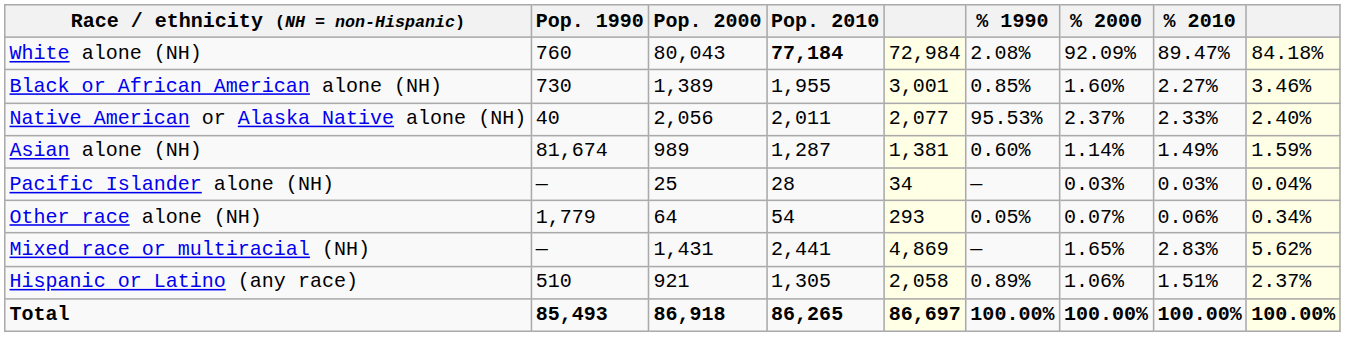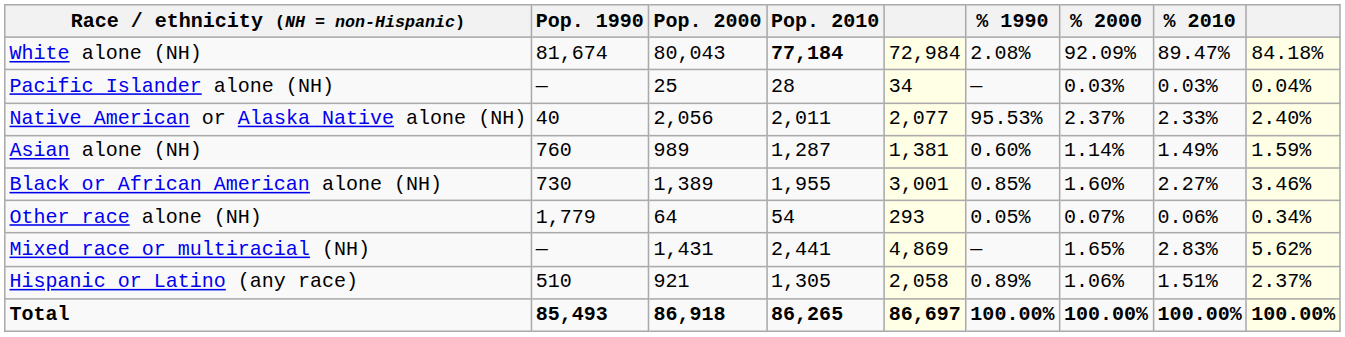(554, 54) 760 -> (572, 54) 81,674
rows swapped: (226, 86) <-> (172, 184)
(572, 152) 81,674 -> (554, 152) 760
